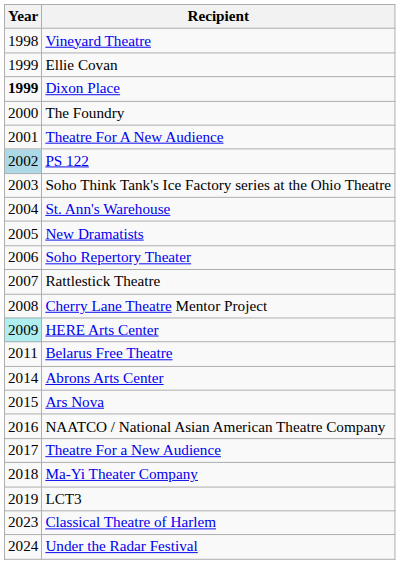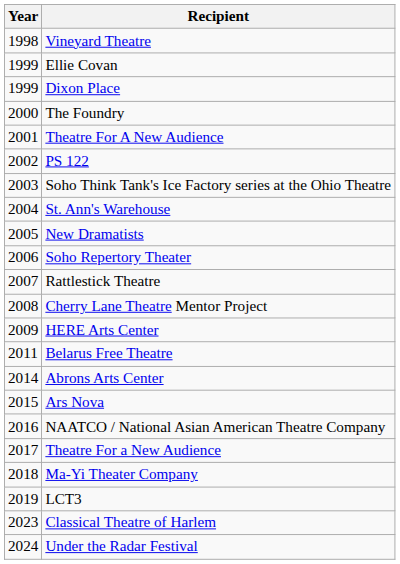(23, 88) bold -> (23, 88) normal
(23, 161) lightblue background -> (23, 161) no background
(23, 329) paleturquoise background -> (23, 329) no background
